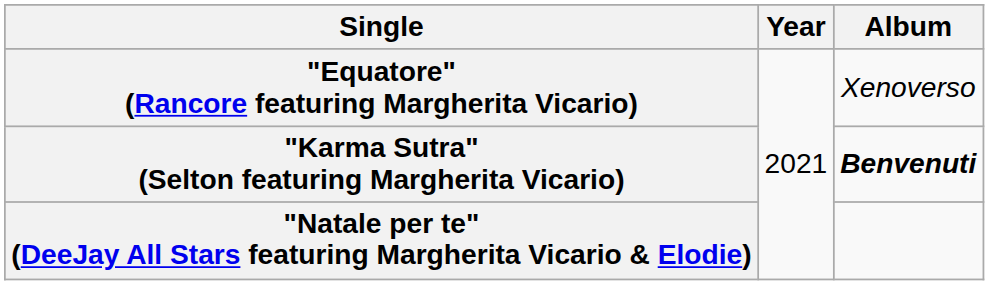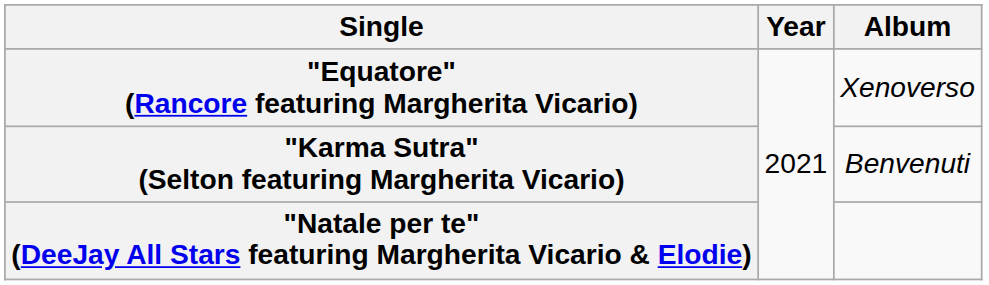(908, 163) bold -> (907, 163) normal
